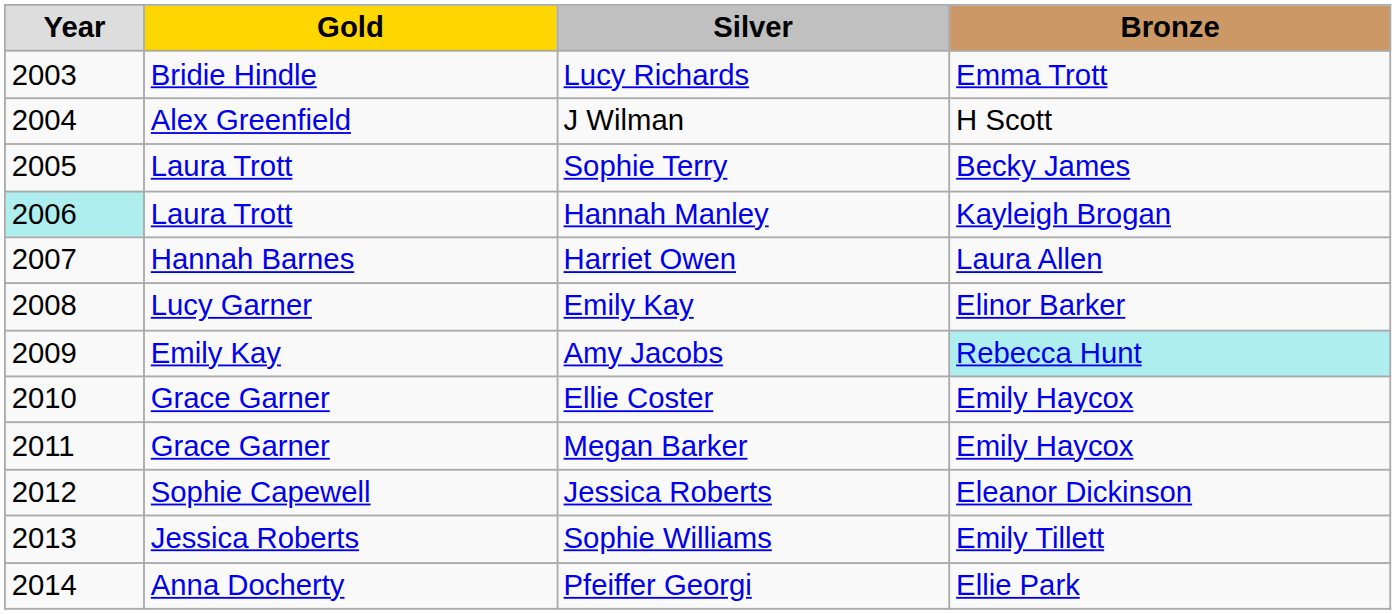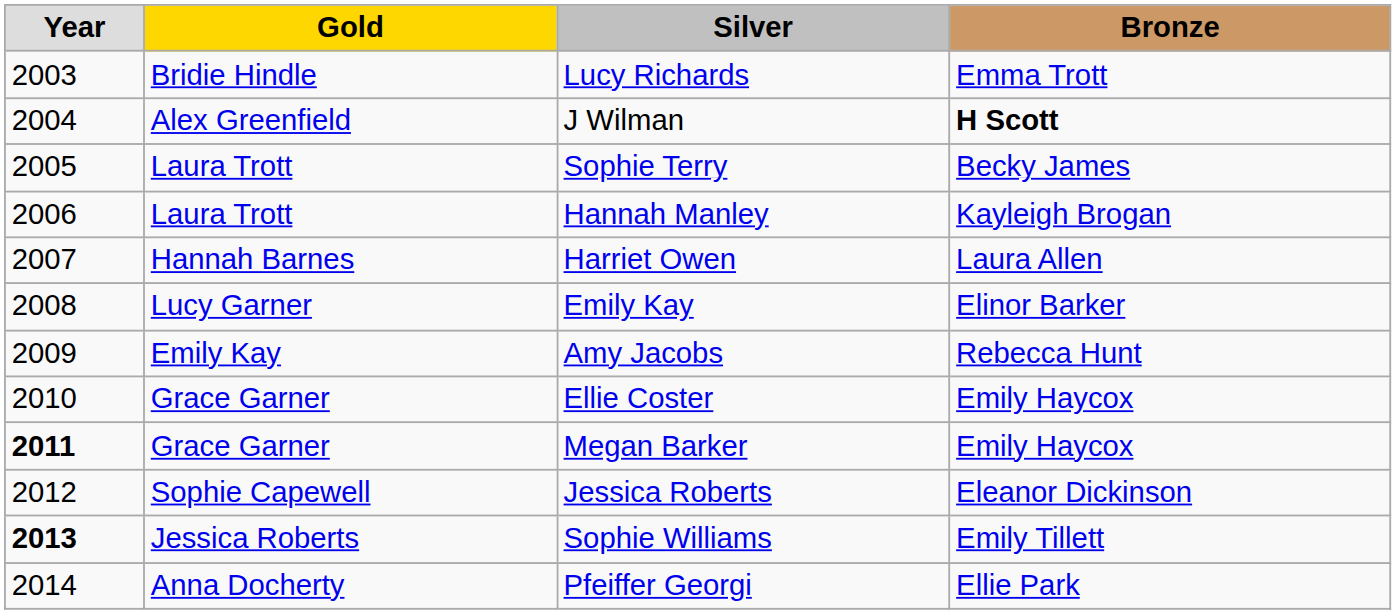(1004, 120) normal -> (1007, 120) bold
(44, 213) paleturquoise background -> (44, 213) no background
(1049, 352) paleturquoise background -> (1049, 352) no background
(43, 445) normal -> (43, 445) bold
(44, 538) normal -> (44, 538) bold
